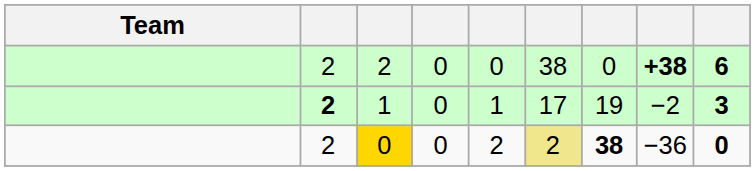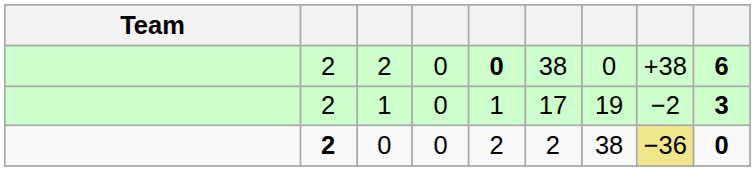(497, 66) normal -> (497, 66) bold
(665, 66) bold -> (665, 66) normal
(328, 106) bold -> (328, 106) normal
(328, 146) normal -> (328, 146) bold
(384, 146) gold background -> (384, 146) no background
(553, 146) khaki background -> (553, 146) no background
(609, 146) bold -> (609, 146) normal
(665, 146) no background -> (665, 146) khaki background
